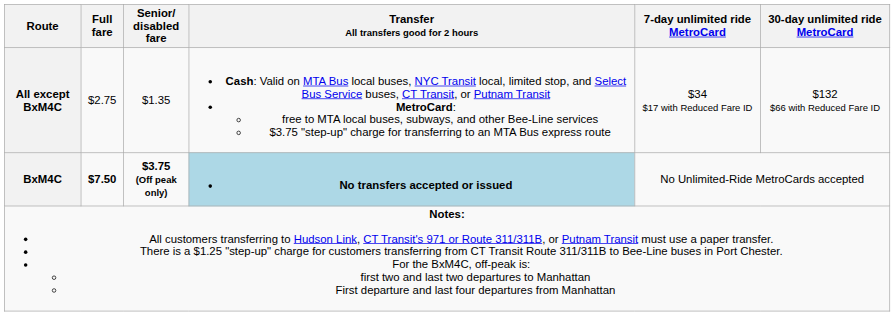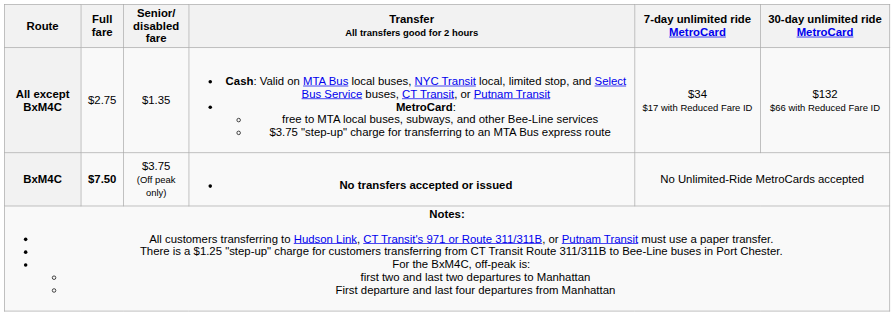(156, 179) bold -> (156, 179) normal
(412, 186) lightblue background -> (412, 186) no background
